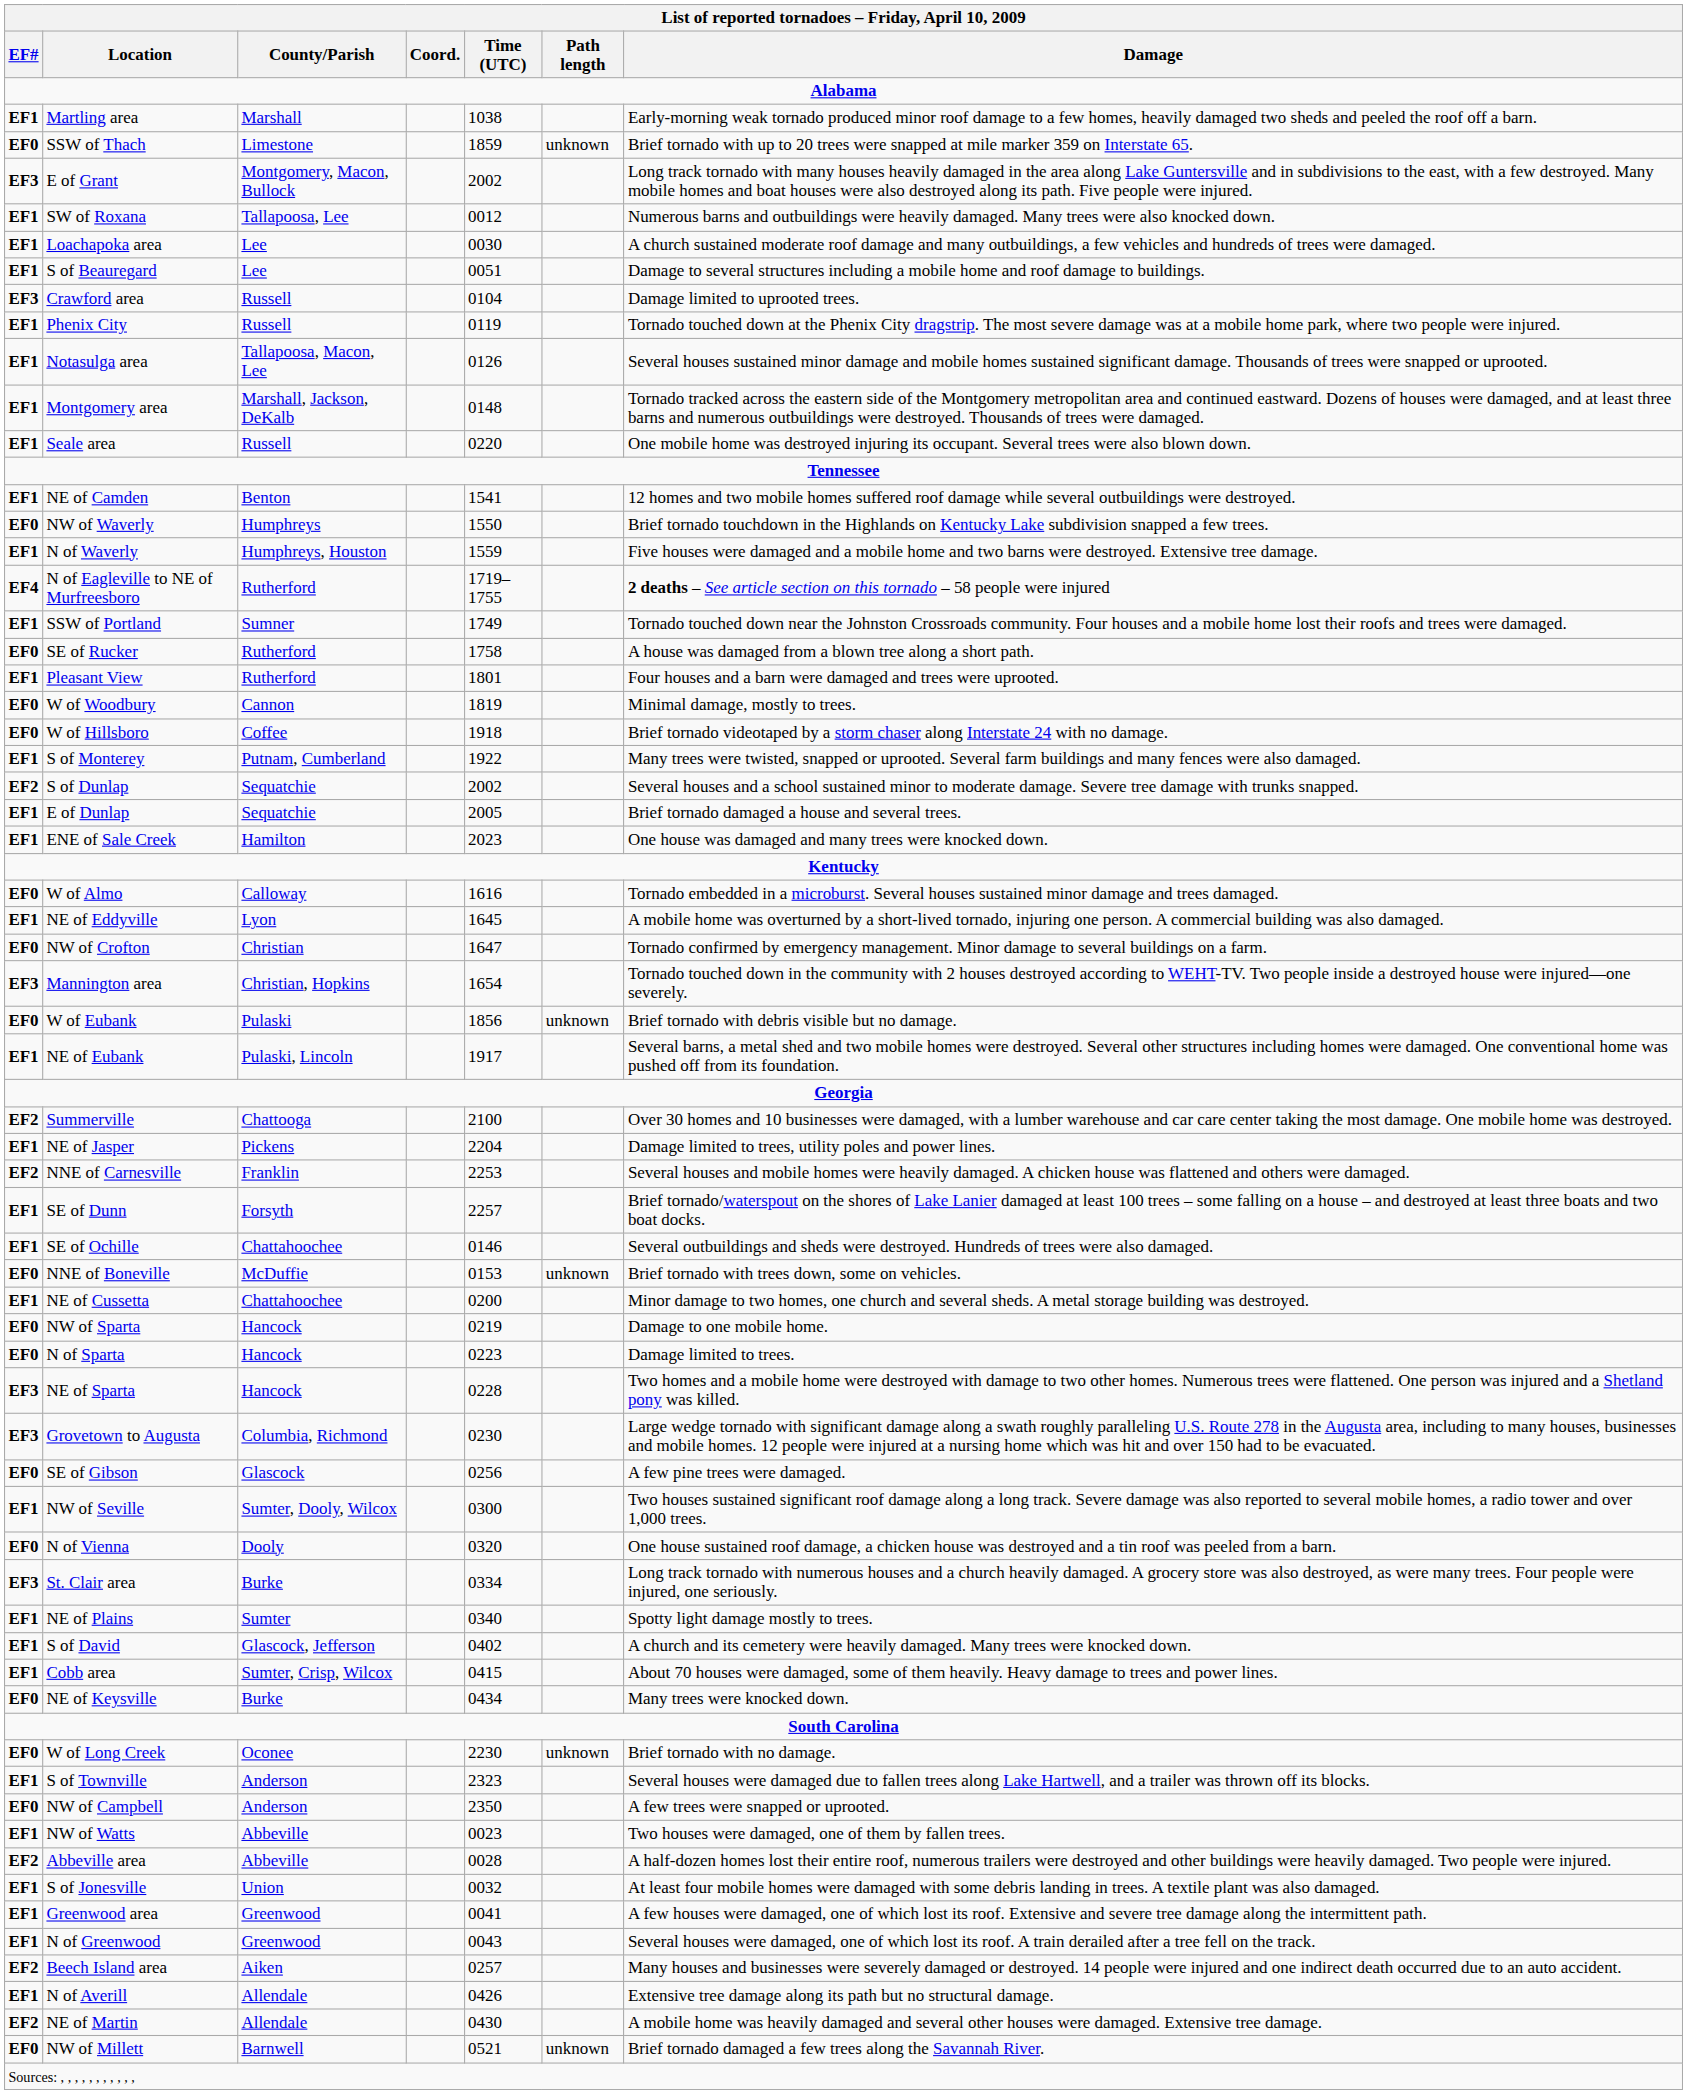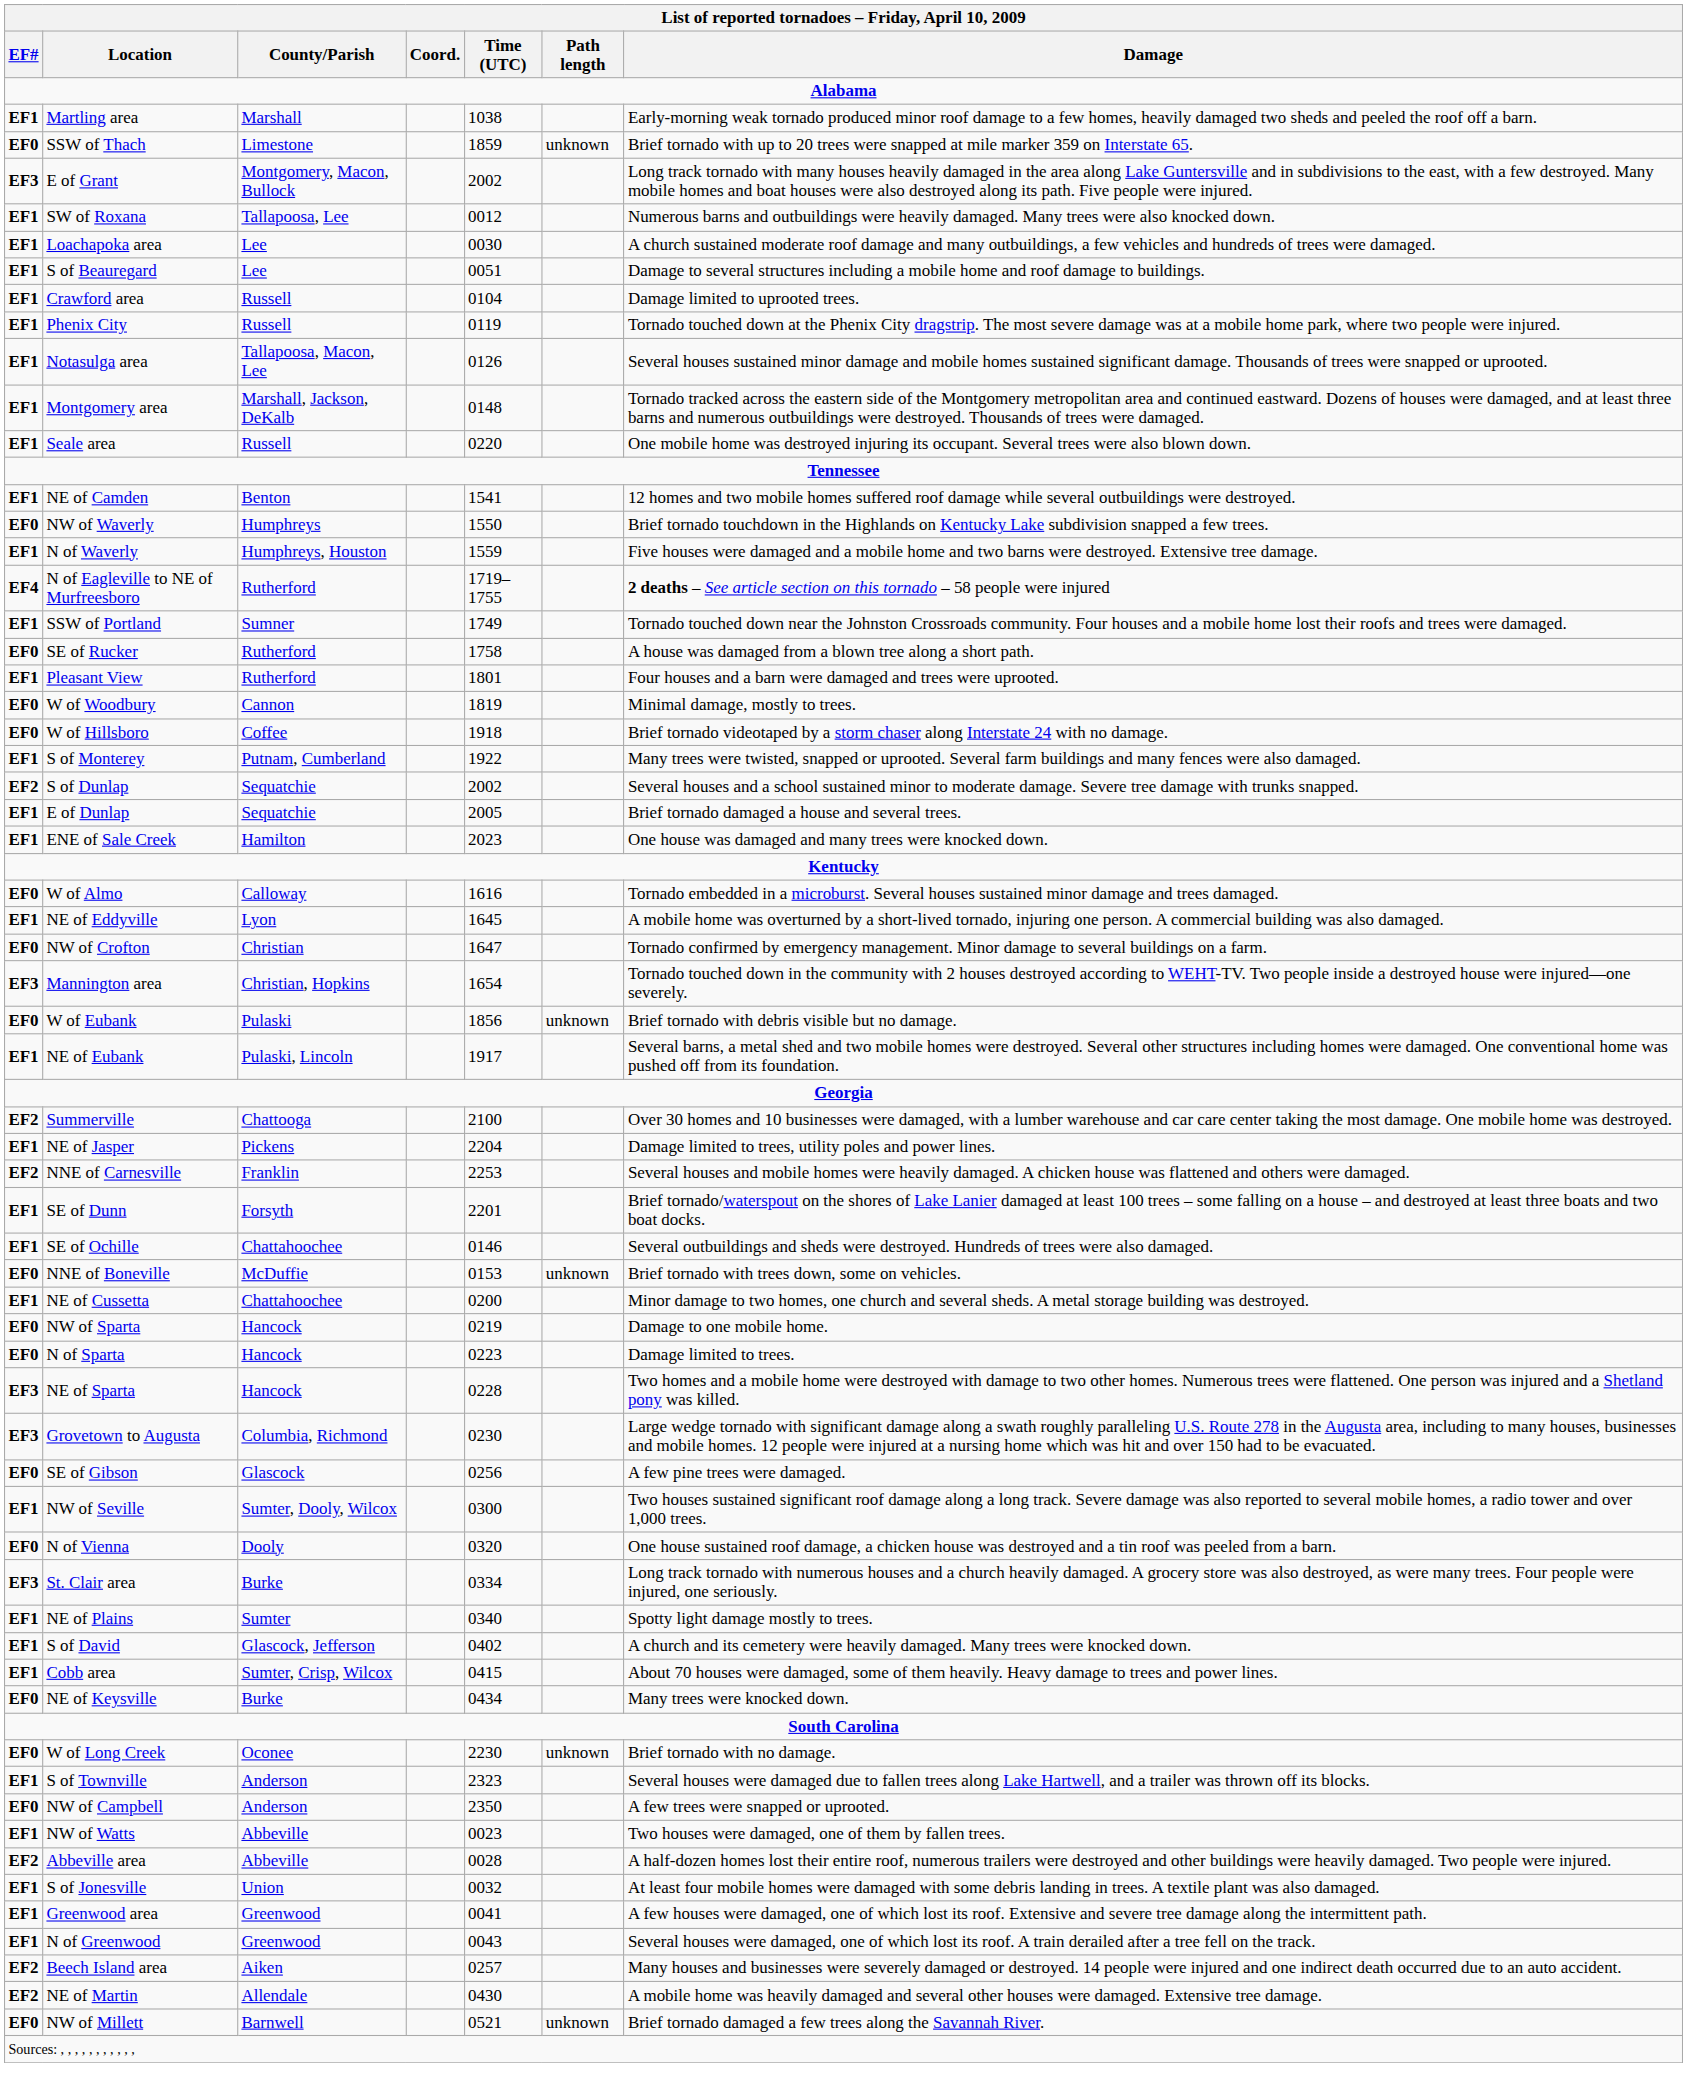(24, 298) EF3 -> (24, 298) EF1
(485, 1210) 2257 -> (485, 1210) 2201
- row: (87, 1995)
